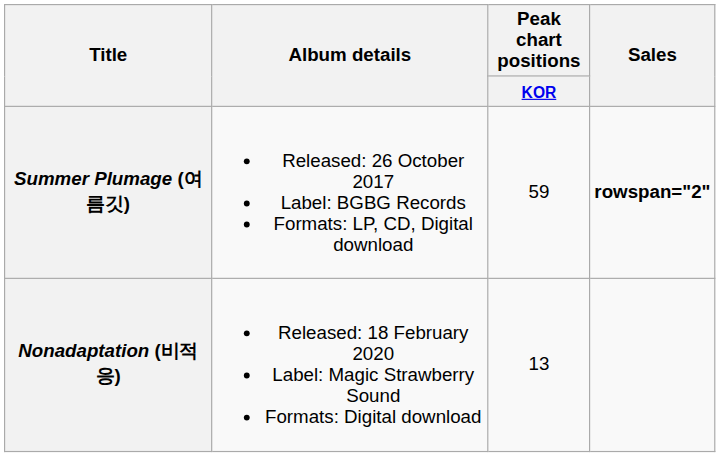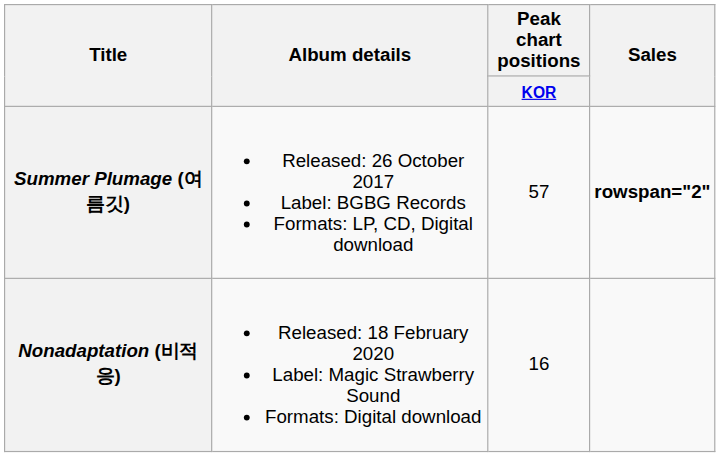(539, 192) 59 -> (539, 192) 57
(539, 364) 13 -> (539, 364) 16
